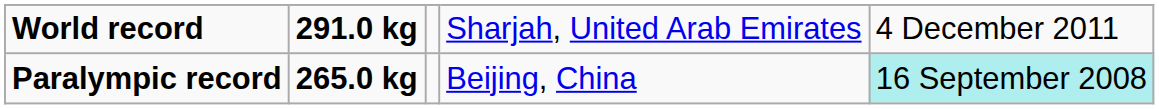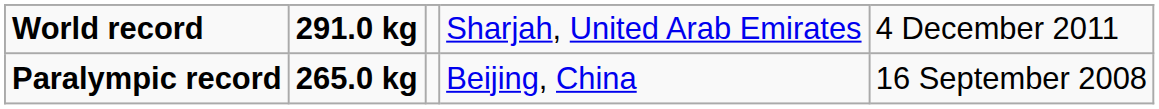(1011, 77) paleturquoise background -> (1011, 77) no background
